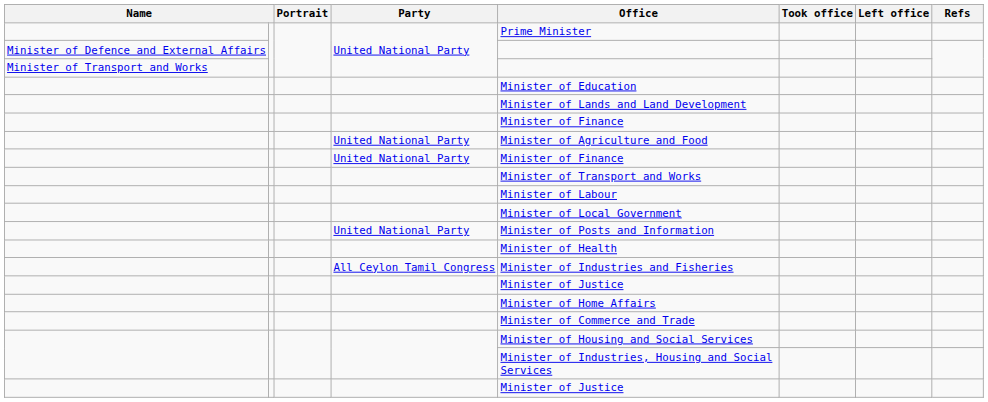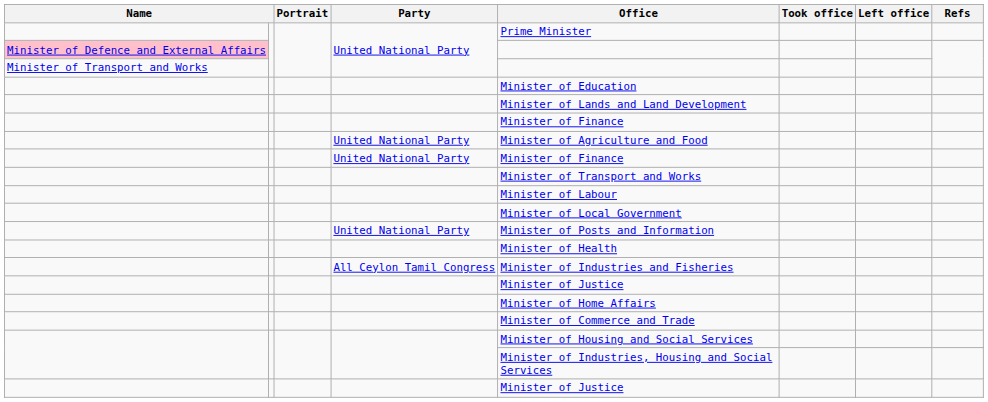(137, 49) no background -> (137, 49) pink background
